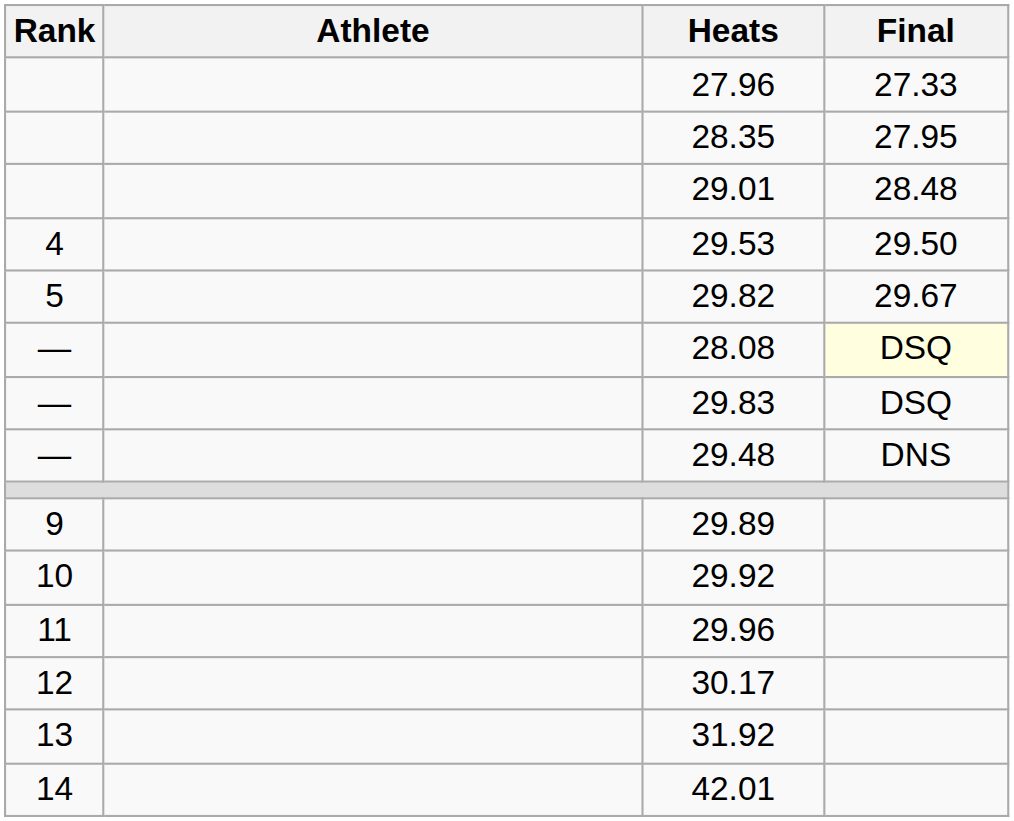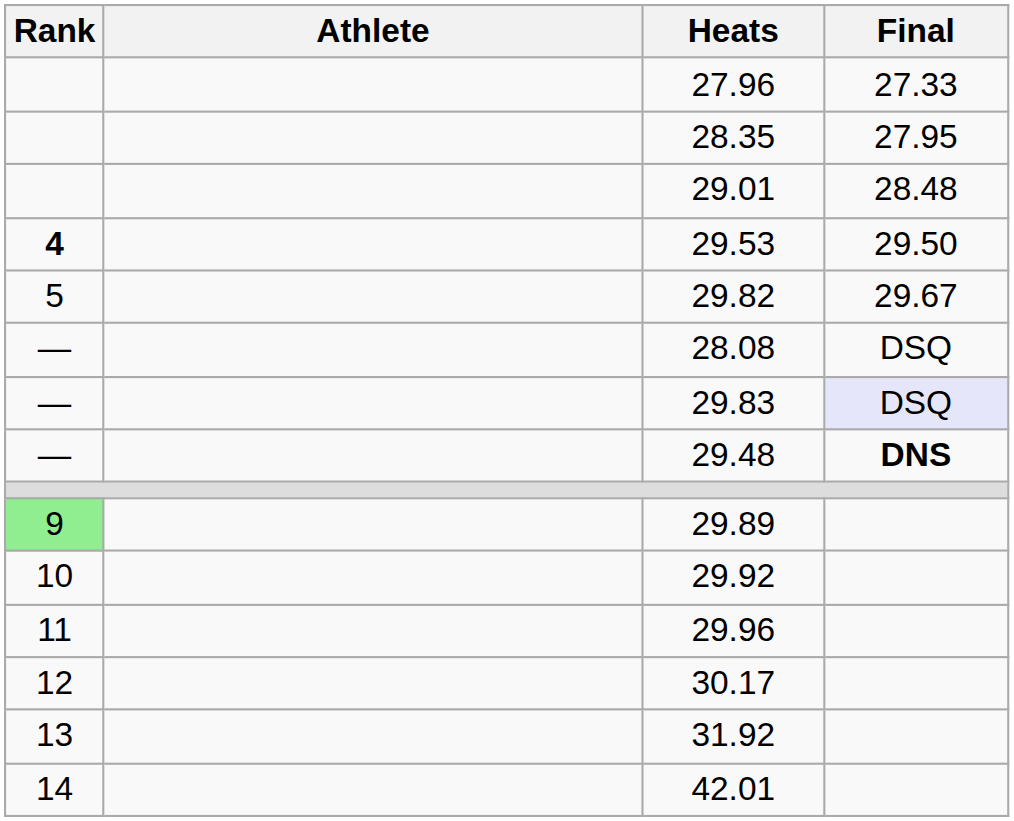(55, 243) normal -> (55, 243) bold
(916, 349) lightyellow background -> (916, 349) no background
(916, 402) no background -> (916, 402) lavender background
(916, 455) normal -> (916, 455) bold
(55, 523) no background -> (55, 523) lightgreen background
